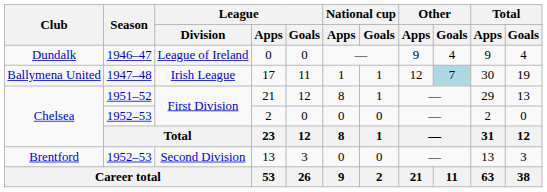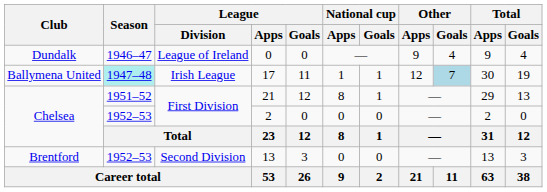(129, 75) no background -> (129, 75) paleturquoise background
